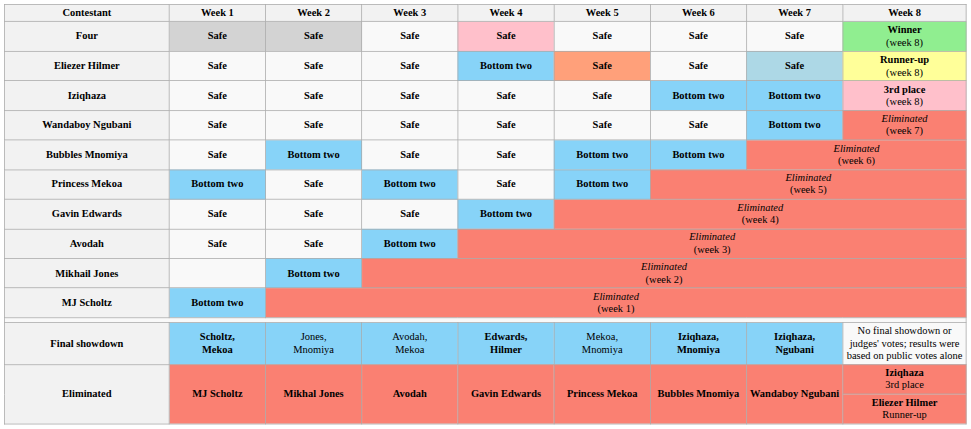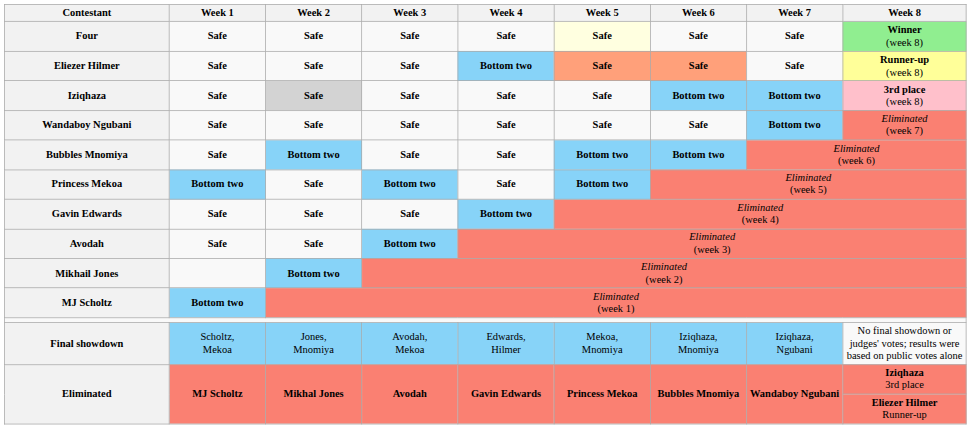(217, 36) lightgrey background -> (217, 36) no background
(314, 36) lightgrey background -> (314, 36) no background
(506, 36) pink background -> (506, 36) no background
(602, 36) no background -> (602, 36) lightyellow background
(698, 65) no background -> (698, 65) lightsalmon background
(795, 65) lightblue background -> (795, 65) no background
(314, 95) no background -> (314, 95) lightgrey background
(217, 343) bold -> (217, 343) normal
(506, 343) bold -> (506, 343) normal
(698, 343) bold -> (698, 343) normal
(795, 343) bold -> (795, 343) normal
